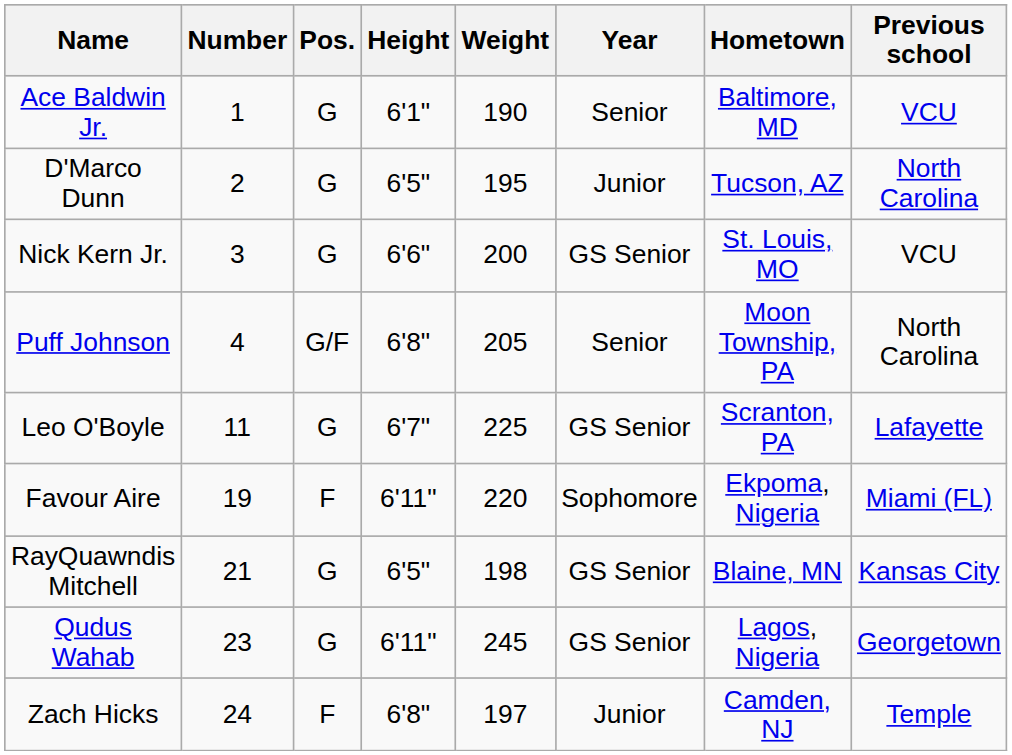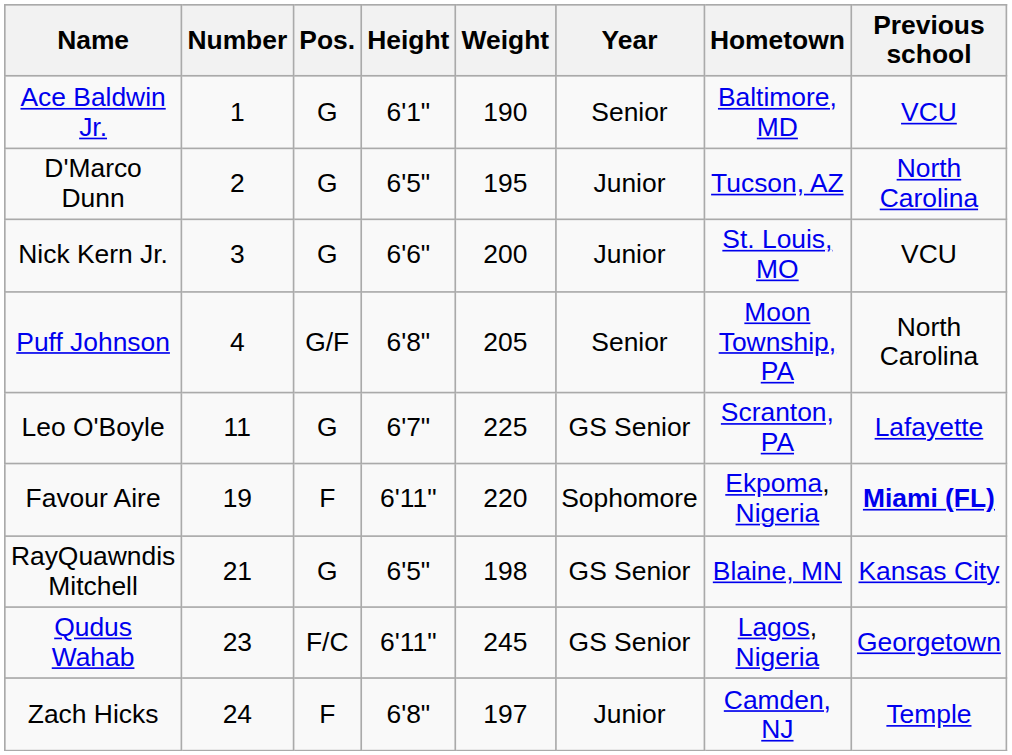(630, 254) GS Senior -> (629, 254) Junior
(929, 499) normal -> (929, 499) bold
(327, 642) G -> (327, 642) F/C
